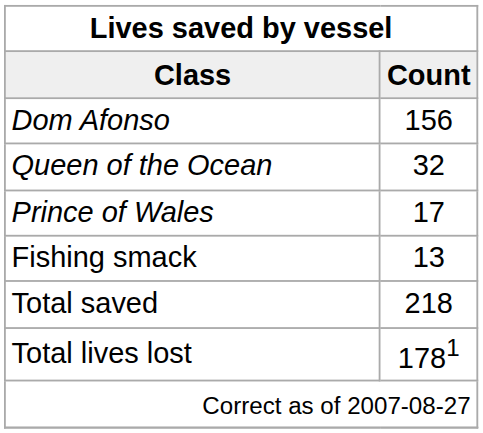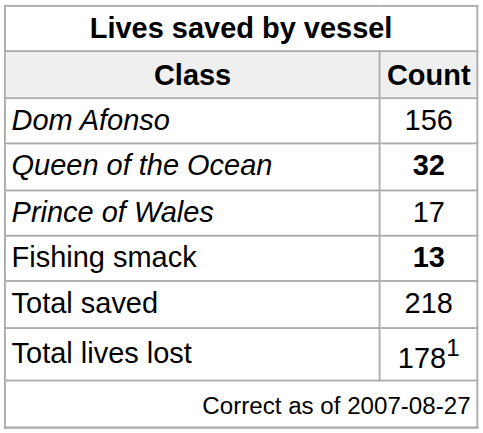(429, 166) normal -> (429, 166) bold
(429, 258) normal -> (429, 258) bold
